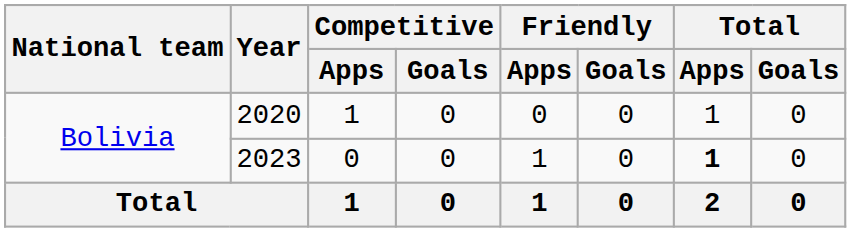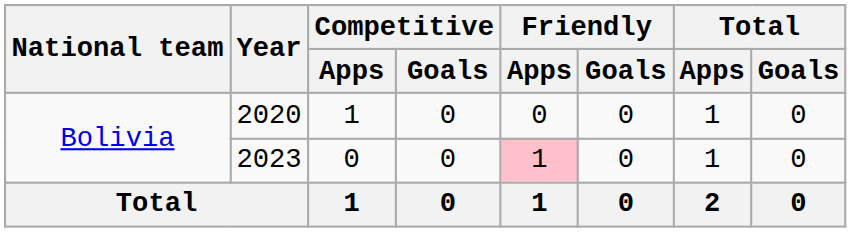(540, 160) no background -> (540, 160) pink background
(712, 160) bold -> (712, 160) normal
